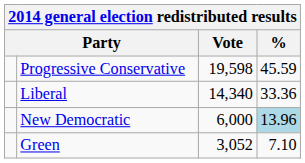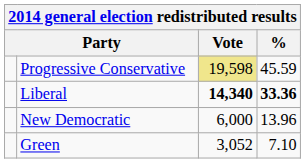(231, 68) no background -> (231, 68) khaki background
(231, 94) normal -> (231, 94) bold
(279, 94) normal -> (279, 94) bold
(279, 119) lightblue background -> (279, 119) no background
